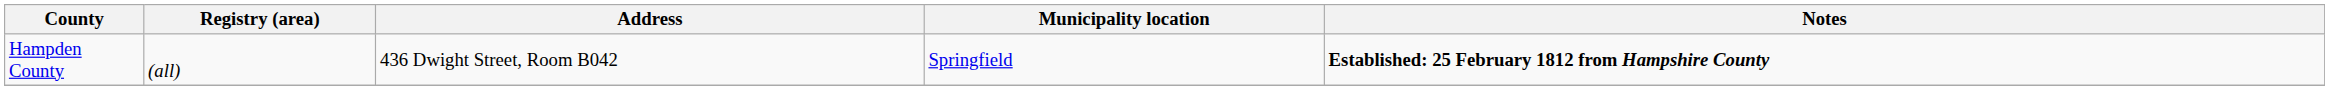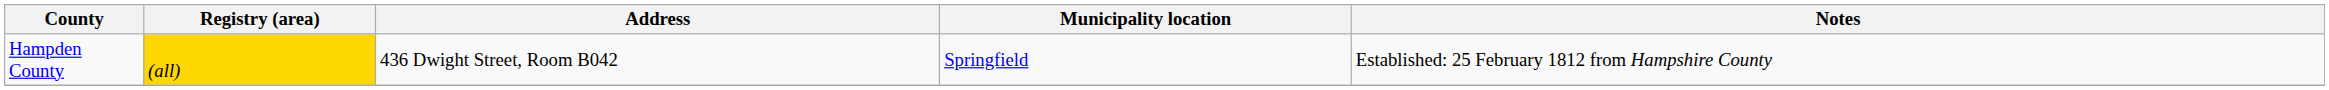(164, 70) no background -> (164, 70) gold background
(1549, 59) bold -> (1564, 59) normal
